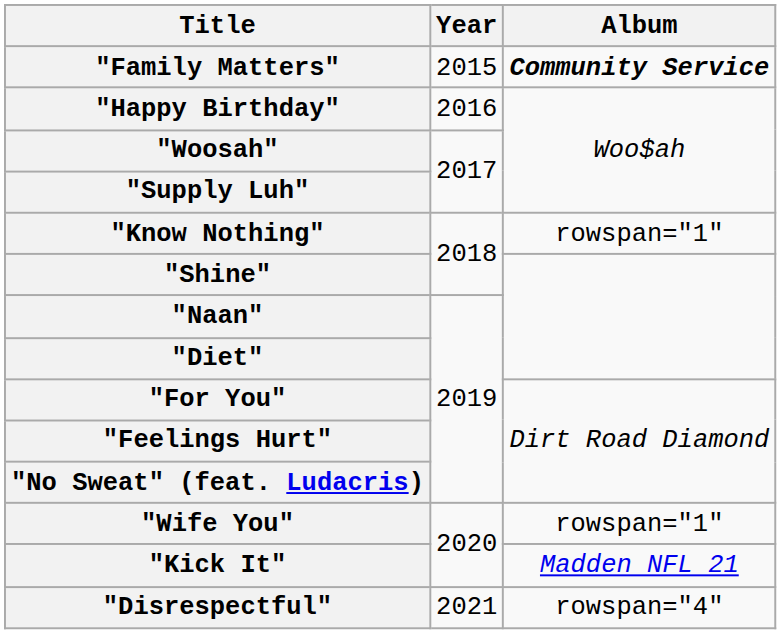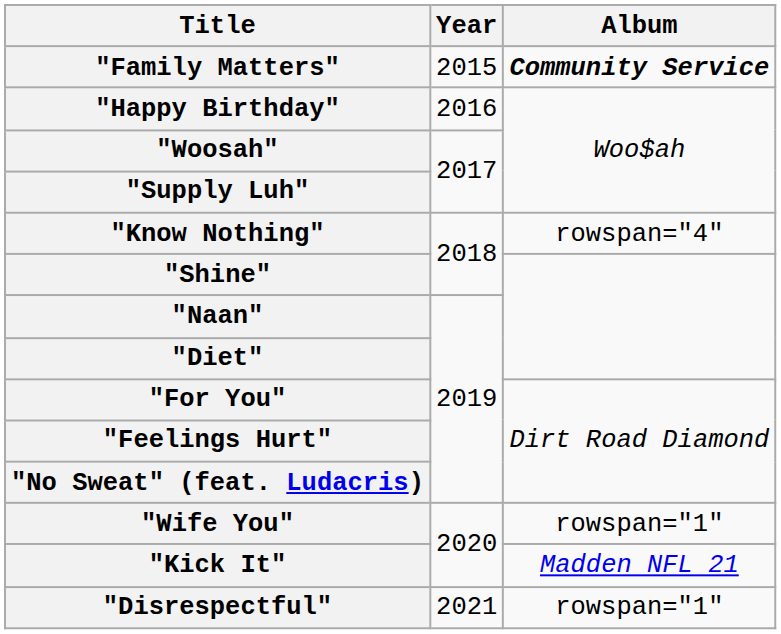(639, 233) rowspan="1" -> (639, 233) rowspan="4"
(639, 607) rowspan="4" -> (639, 607) rowspan="1"
